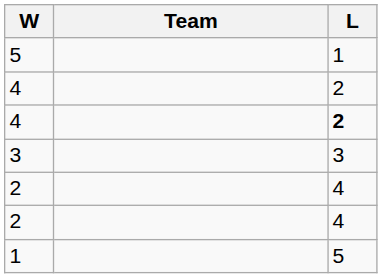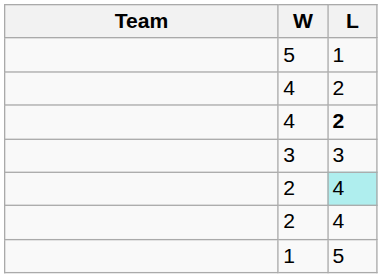columns swapped: (191, 21) <-> (29, 21)
(338, 188) no background -> (338, 188) paleturquoise background
